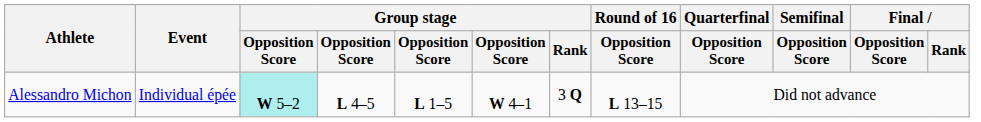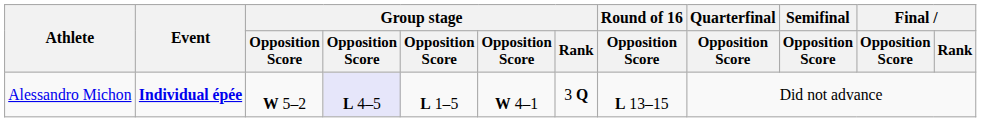(187, 94) normal -> (191, 94) bold
(278, 104) paleturquoise background -> (285, 104) no background
(356, 104) no background -> (362, 104) lavender background
